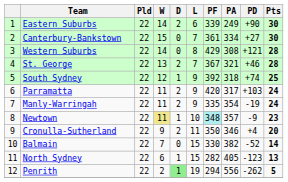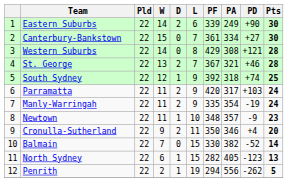(162, 118) khaki background -> (162, 118) no background
(212, 118) paleturquoise background -> (212, 118) no background
(178, 171) lightgreen background -> (178, 171) no background
